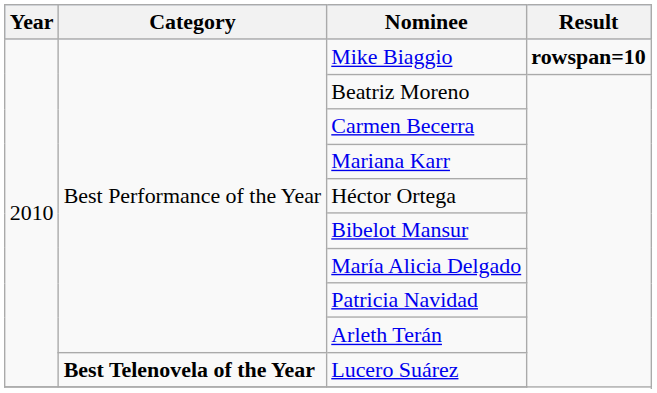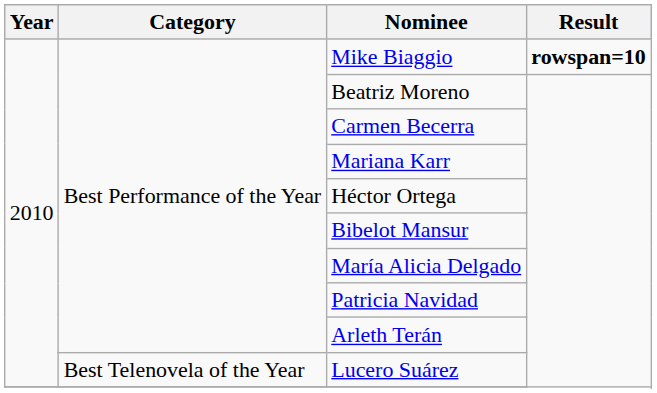(189, 369) bold -> (184, 369) normal
